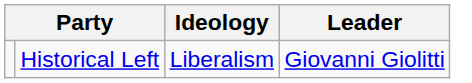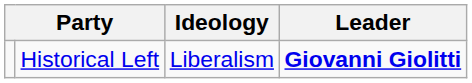(365, 58) normal -> (373, 58) bold
